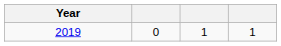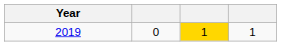(204, 31) no background -> (204, 31) gold background
